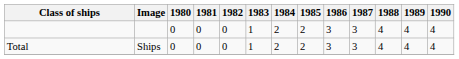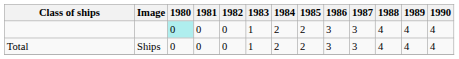(173, 29) no background -> (173, 29) paleturquoise background
